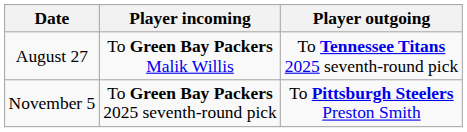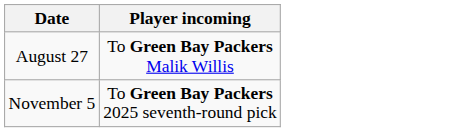- column: (371, 18)
